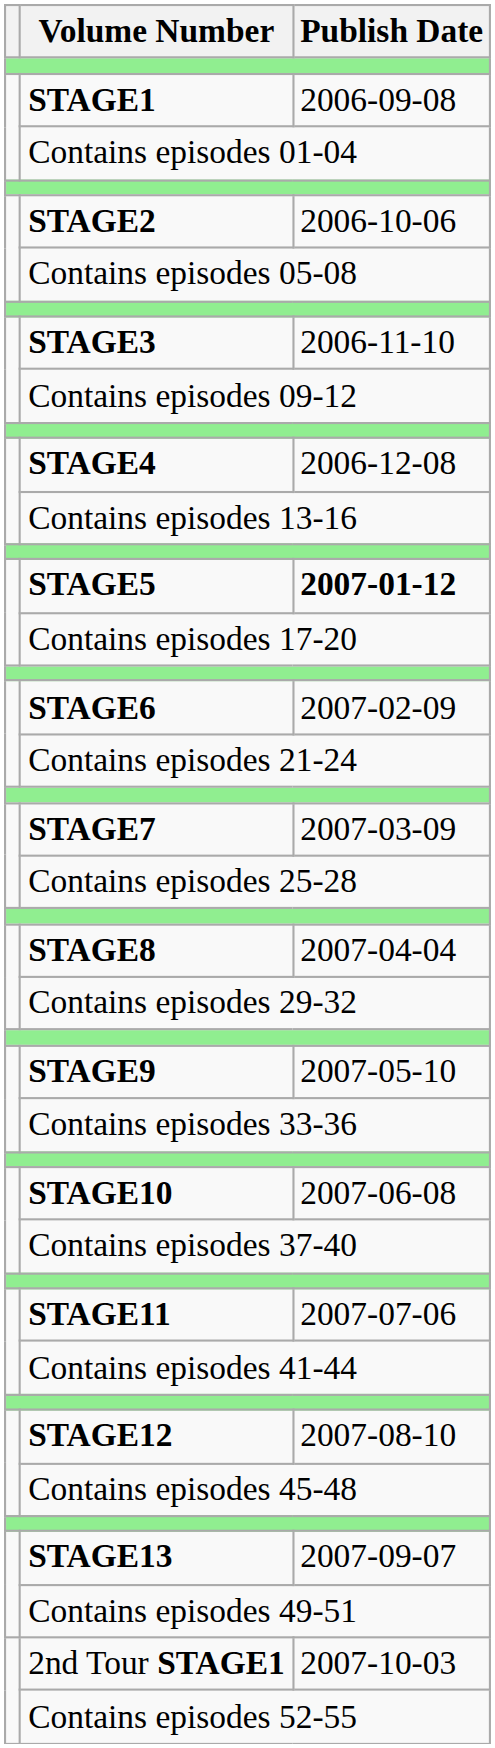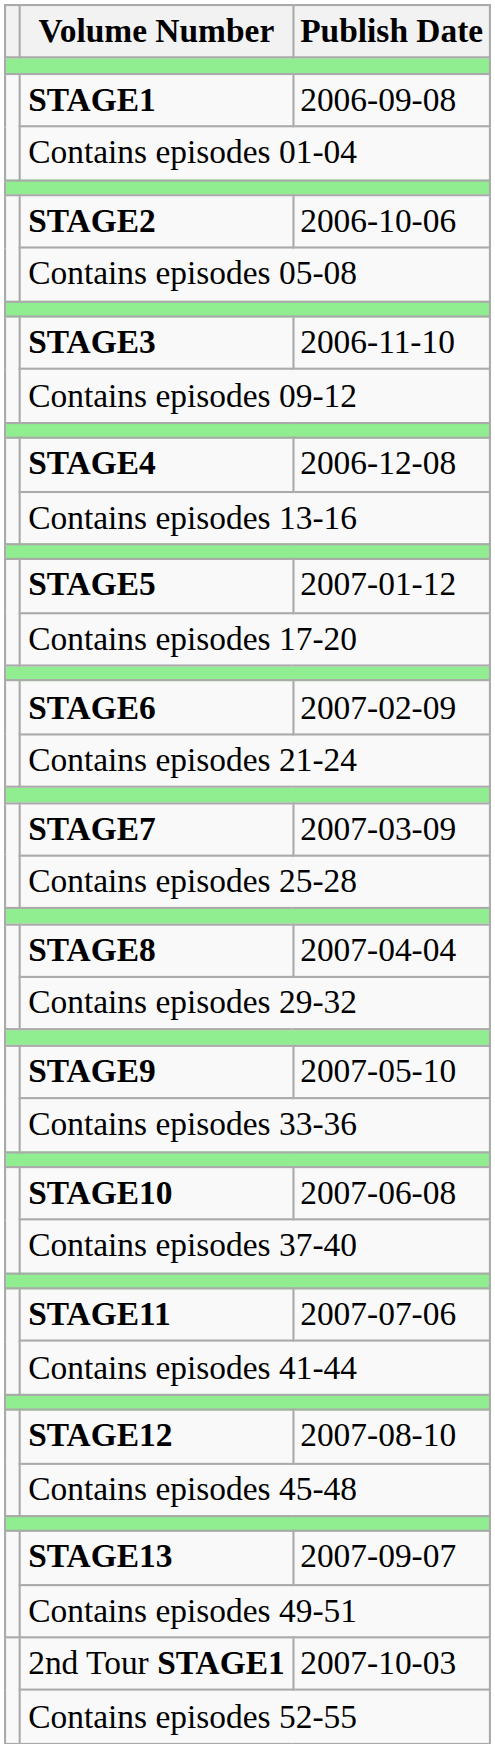(378, 585) bold -> (378, 585) normal
